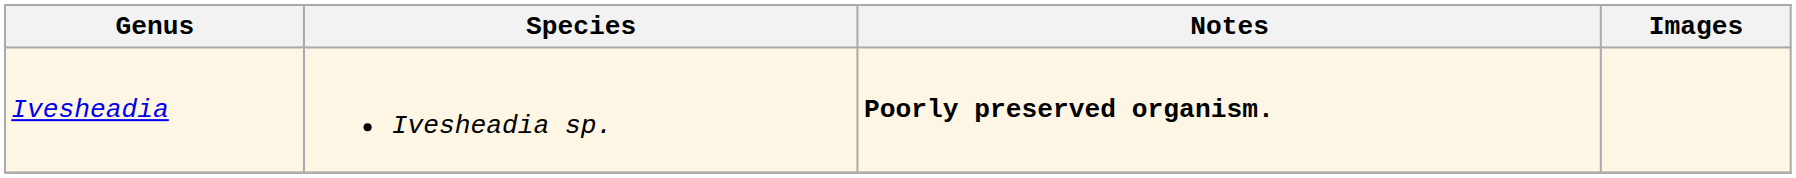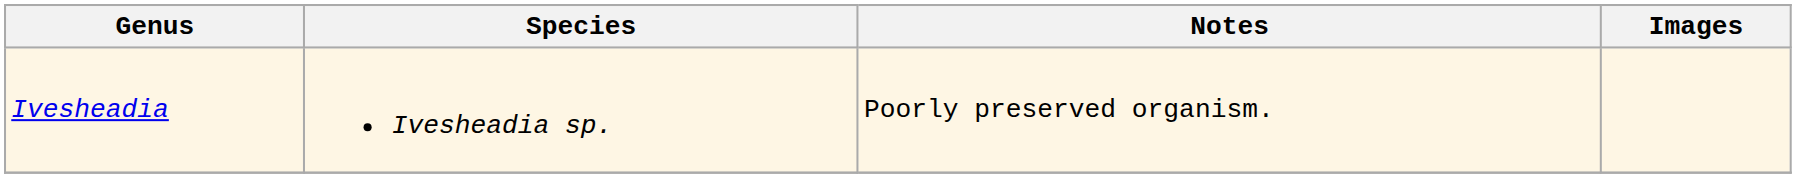(1069, 111) bold -> (1069, 111) normal
